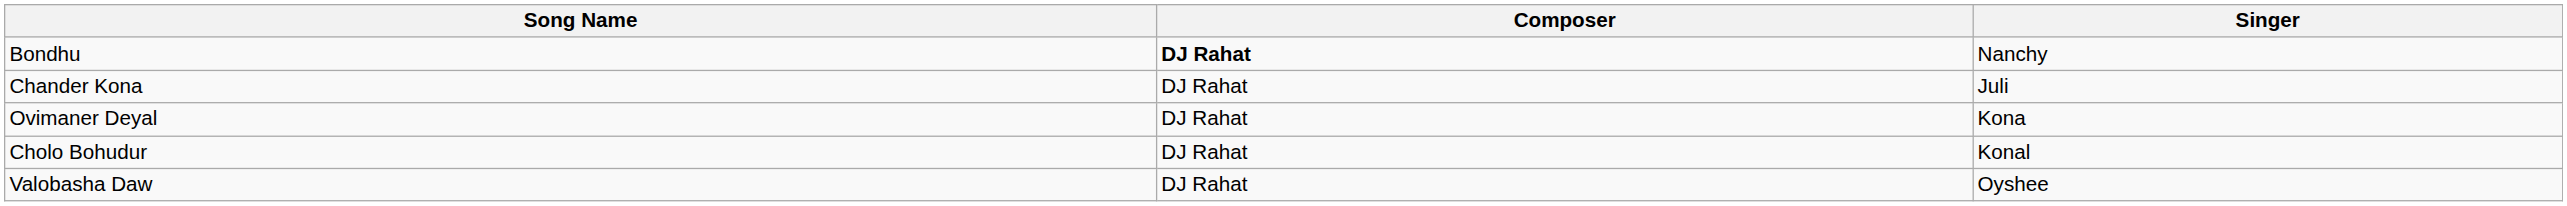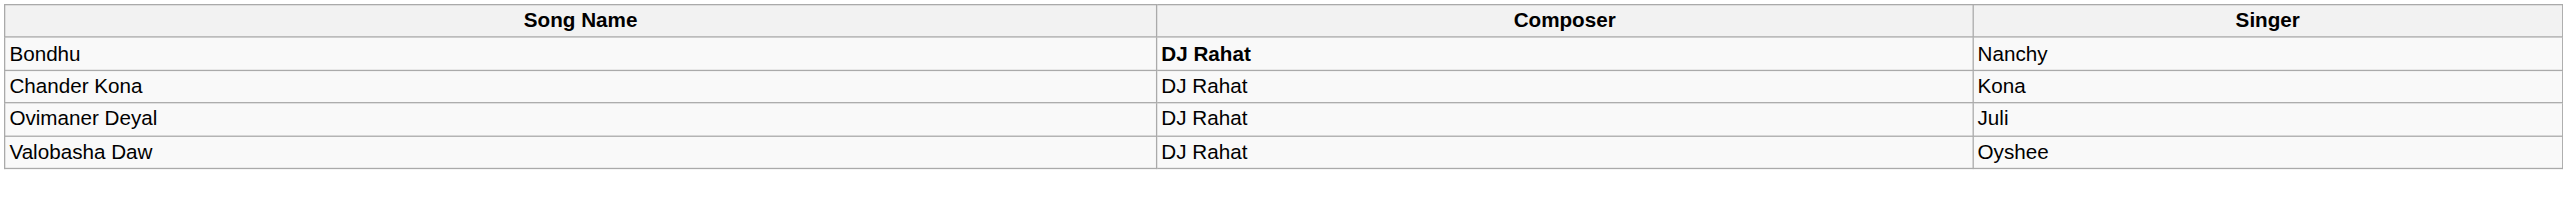(1993, 86) Juli -> (2002, 86) Kona
(2002, 119) Kona -> (1993, 119) Juli
- row: (78, 151)
